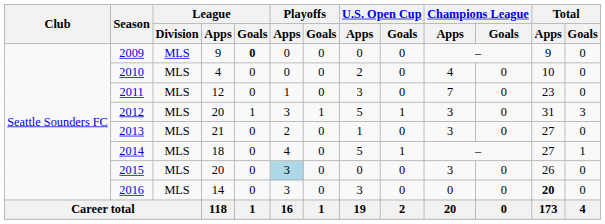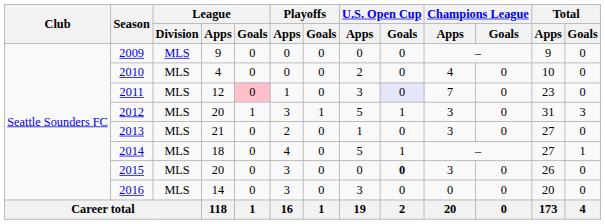(252, 53) bold -> (252, 53) normal
(252, 92) no background -> (252, 92) pink background
(402, 92) no background -> (402, 92) lavender background
(287, 170) lightblue background -> (287, 170) no background
(402, 170) normal -> (402, 170) bold
(548, 190) bold -> (548, 190) normal
